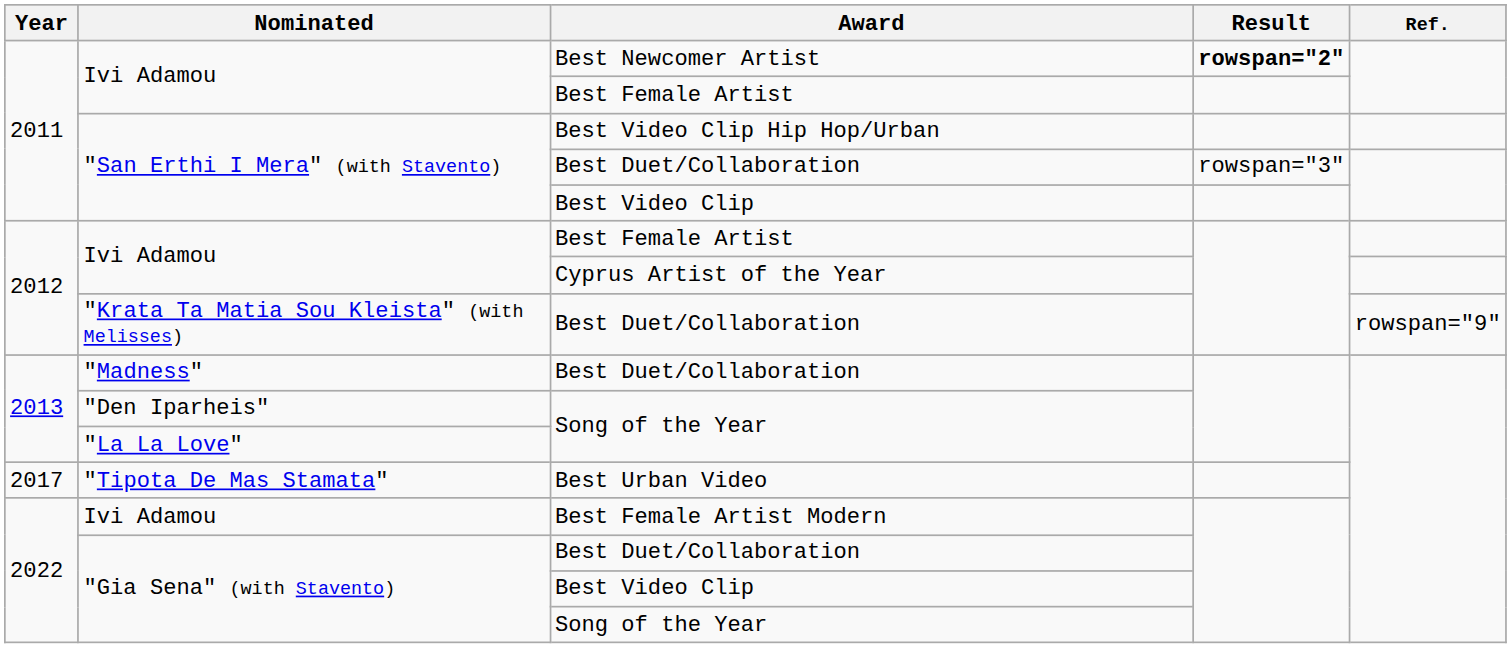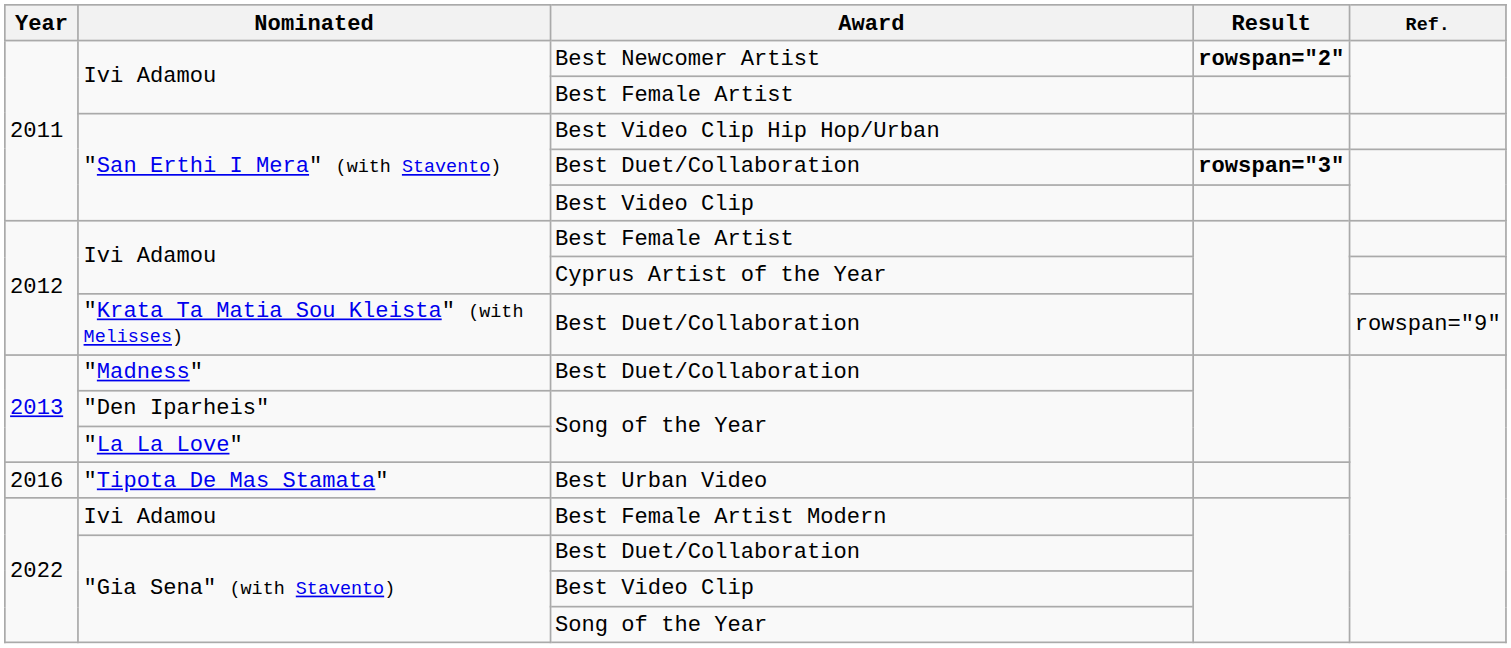(1271, 167) normal -> (1271, 167) bold
(37, 481) 2017 -> (37, 481) 2016
